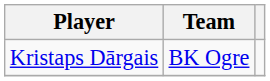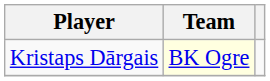(209, 57) no background -> (209, 57) lightyellow background
